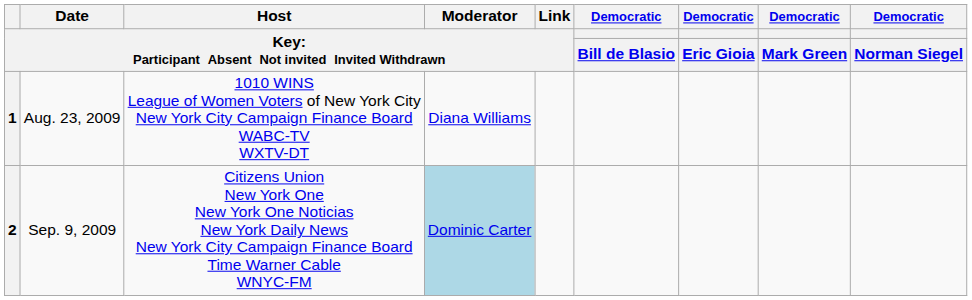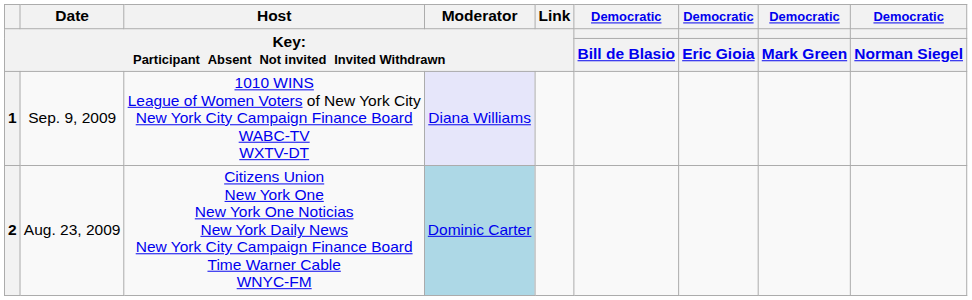(72, 118) Aug. 23, 2009 -> (72, 118) Sep. 9, 2009
(480, 118) no background -> (480, 118) lavender background
(72, 230) Sep. 9, 2009 -> (72, 230) Aug. 23, 2009
